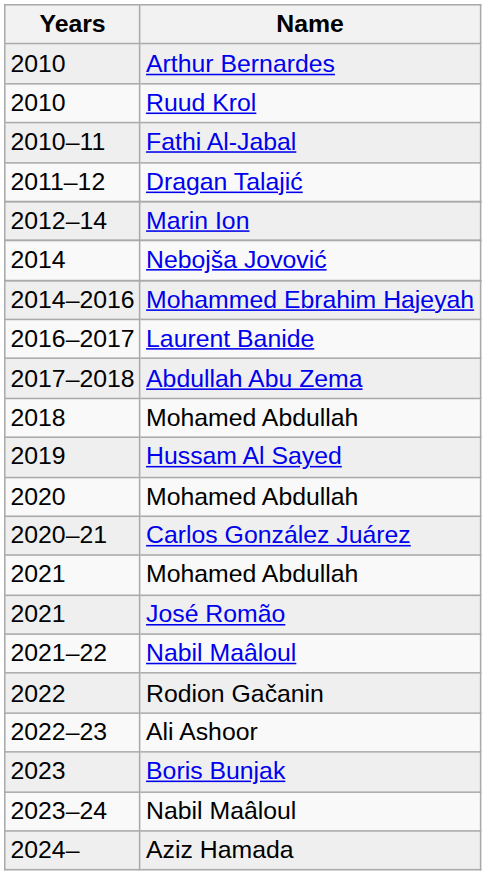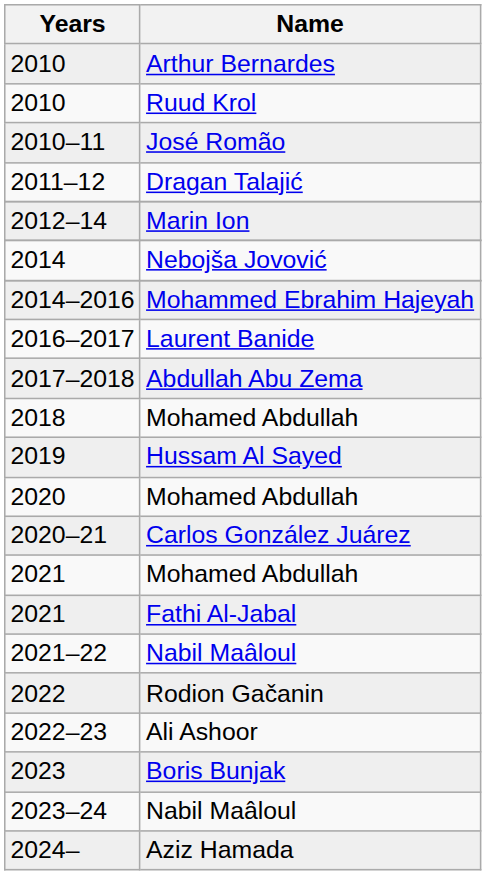(221, 142) Fathi Al-Jabal -> (216, 142) José Romão
(216, 614) José Romão -> (221, 614) Fathi Al-Jabal
